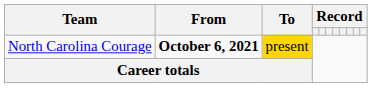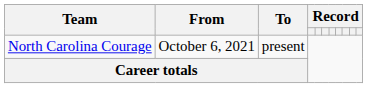(209, 46) bold -> (207, 46) normal
(287, 46) gold background -> (283, 46) no background
